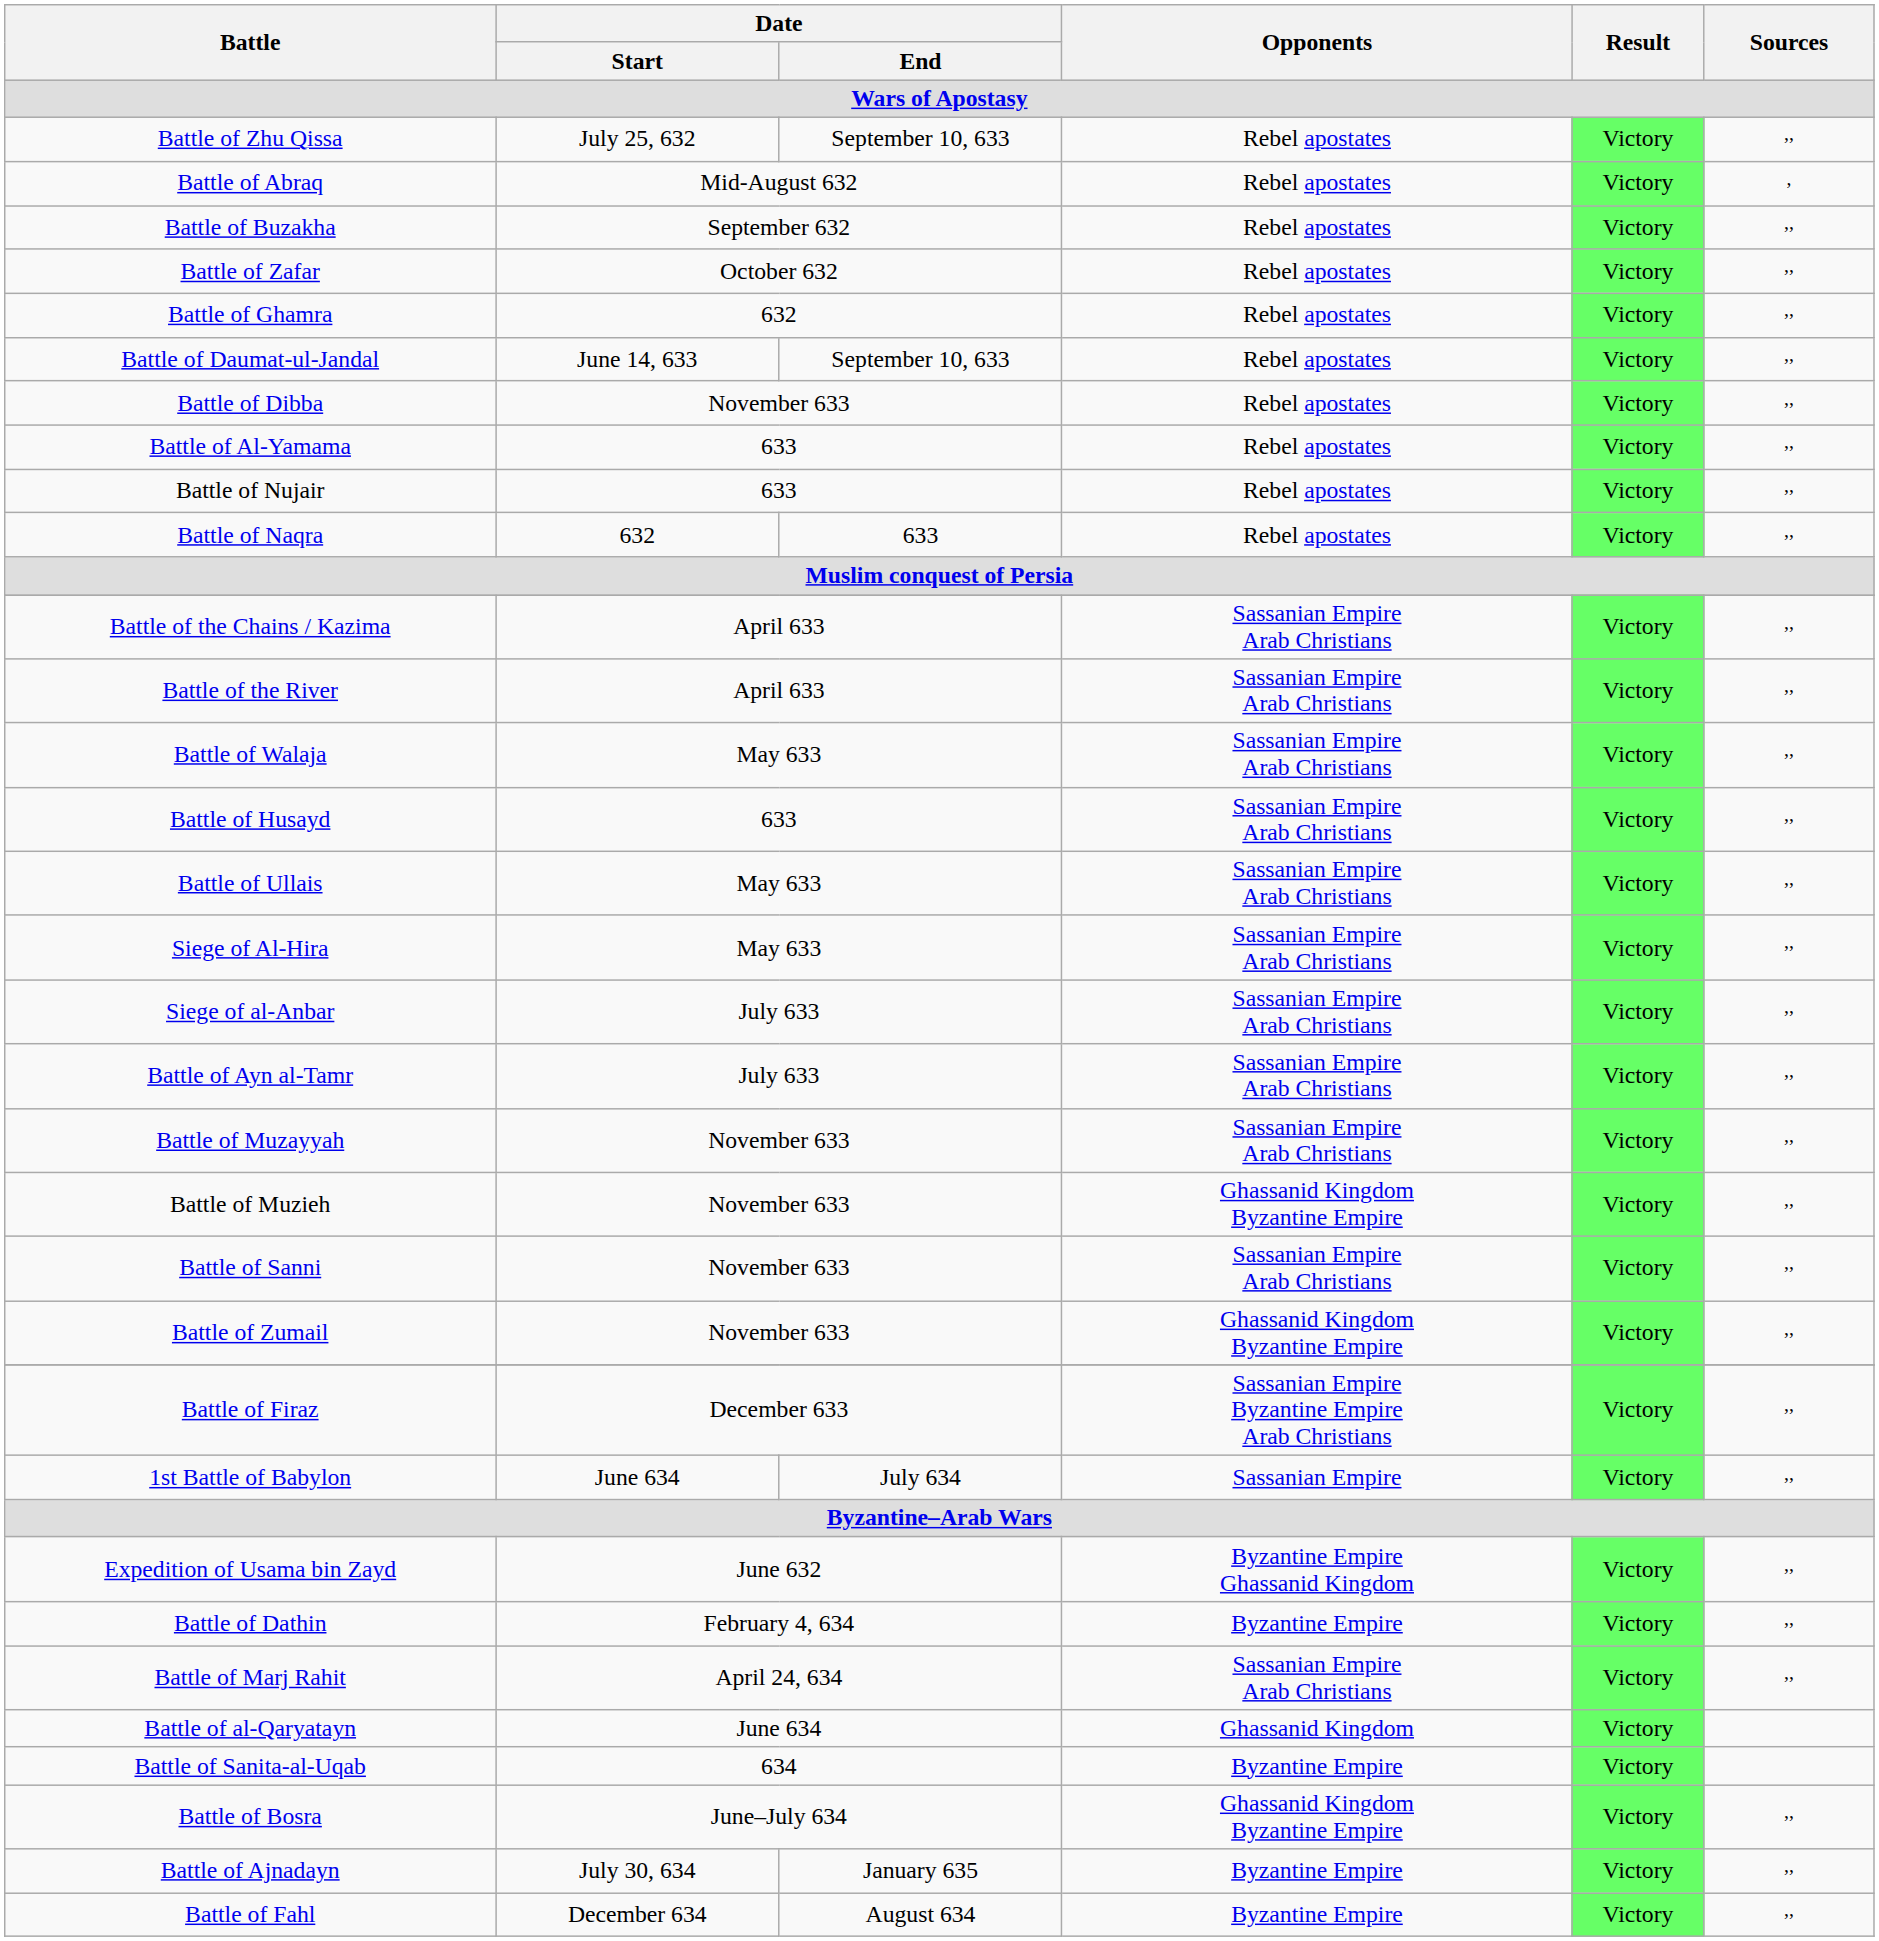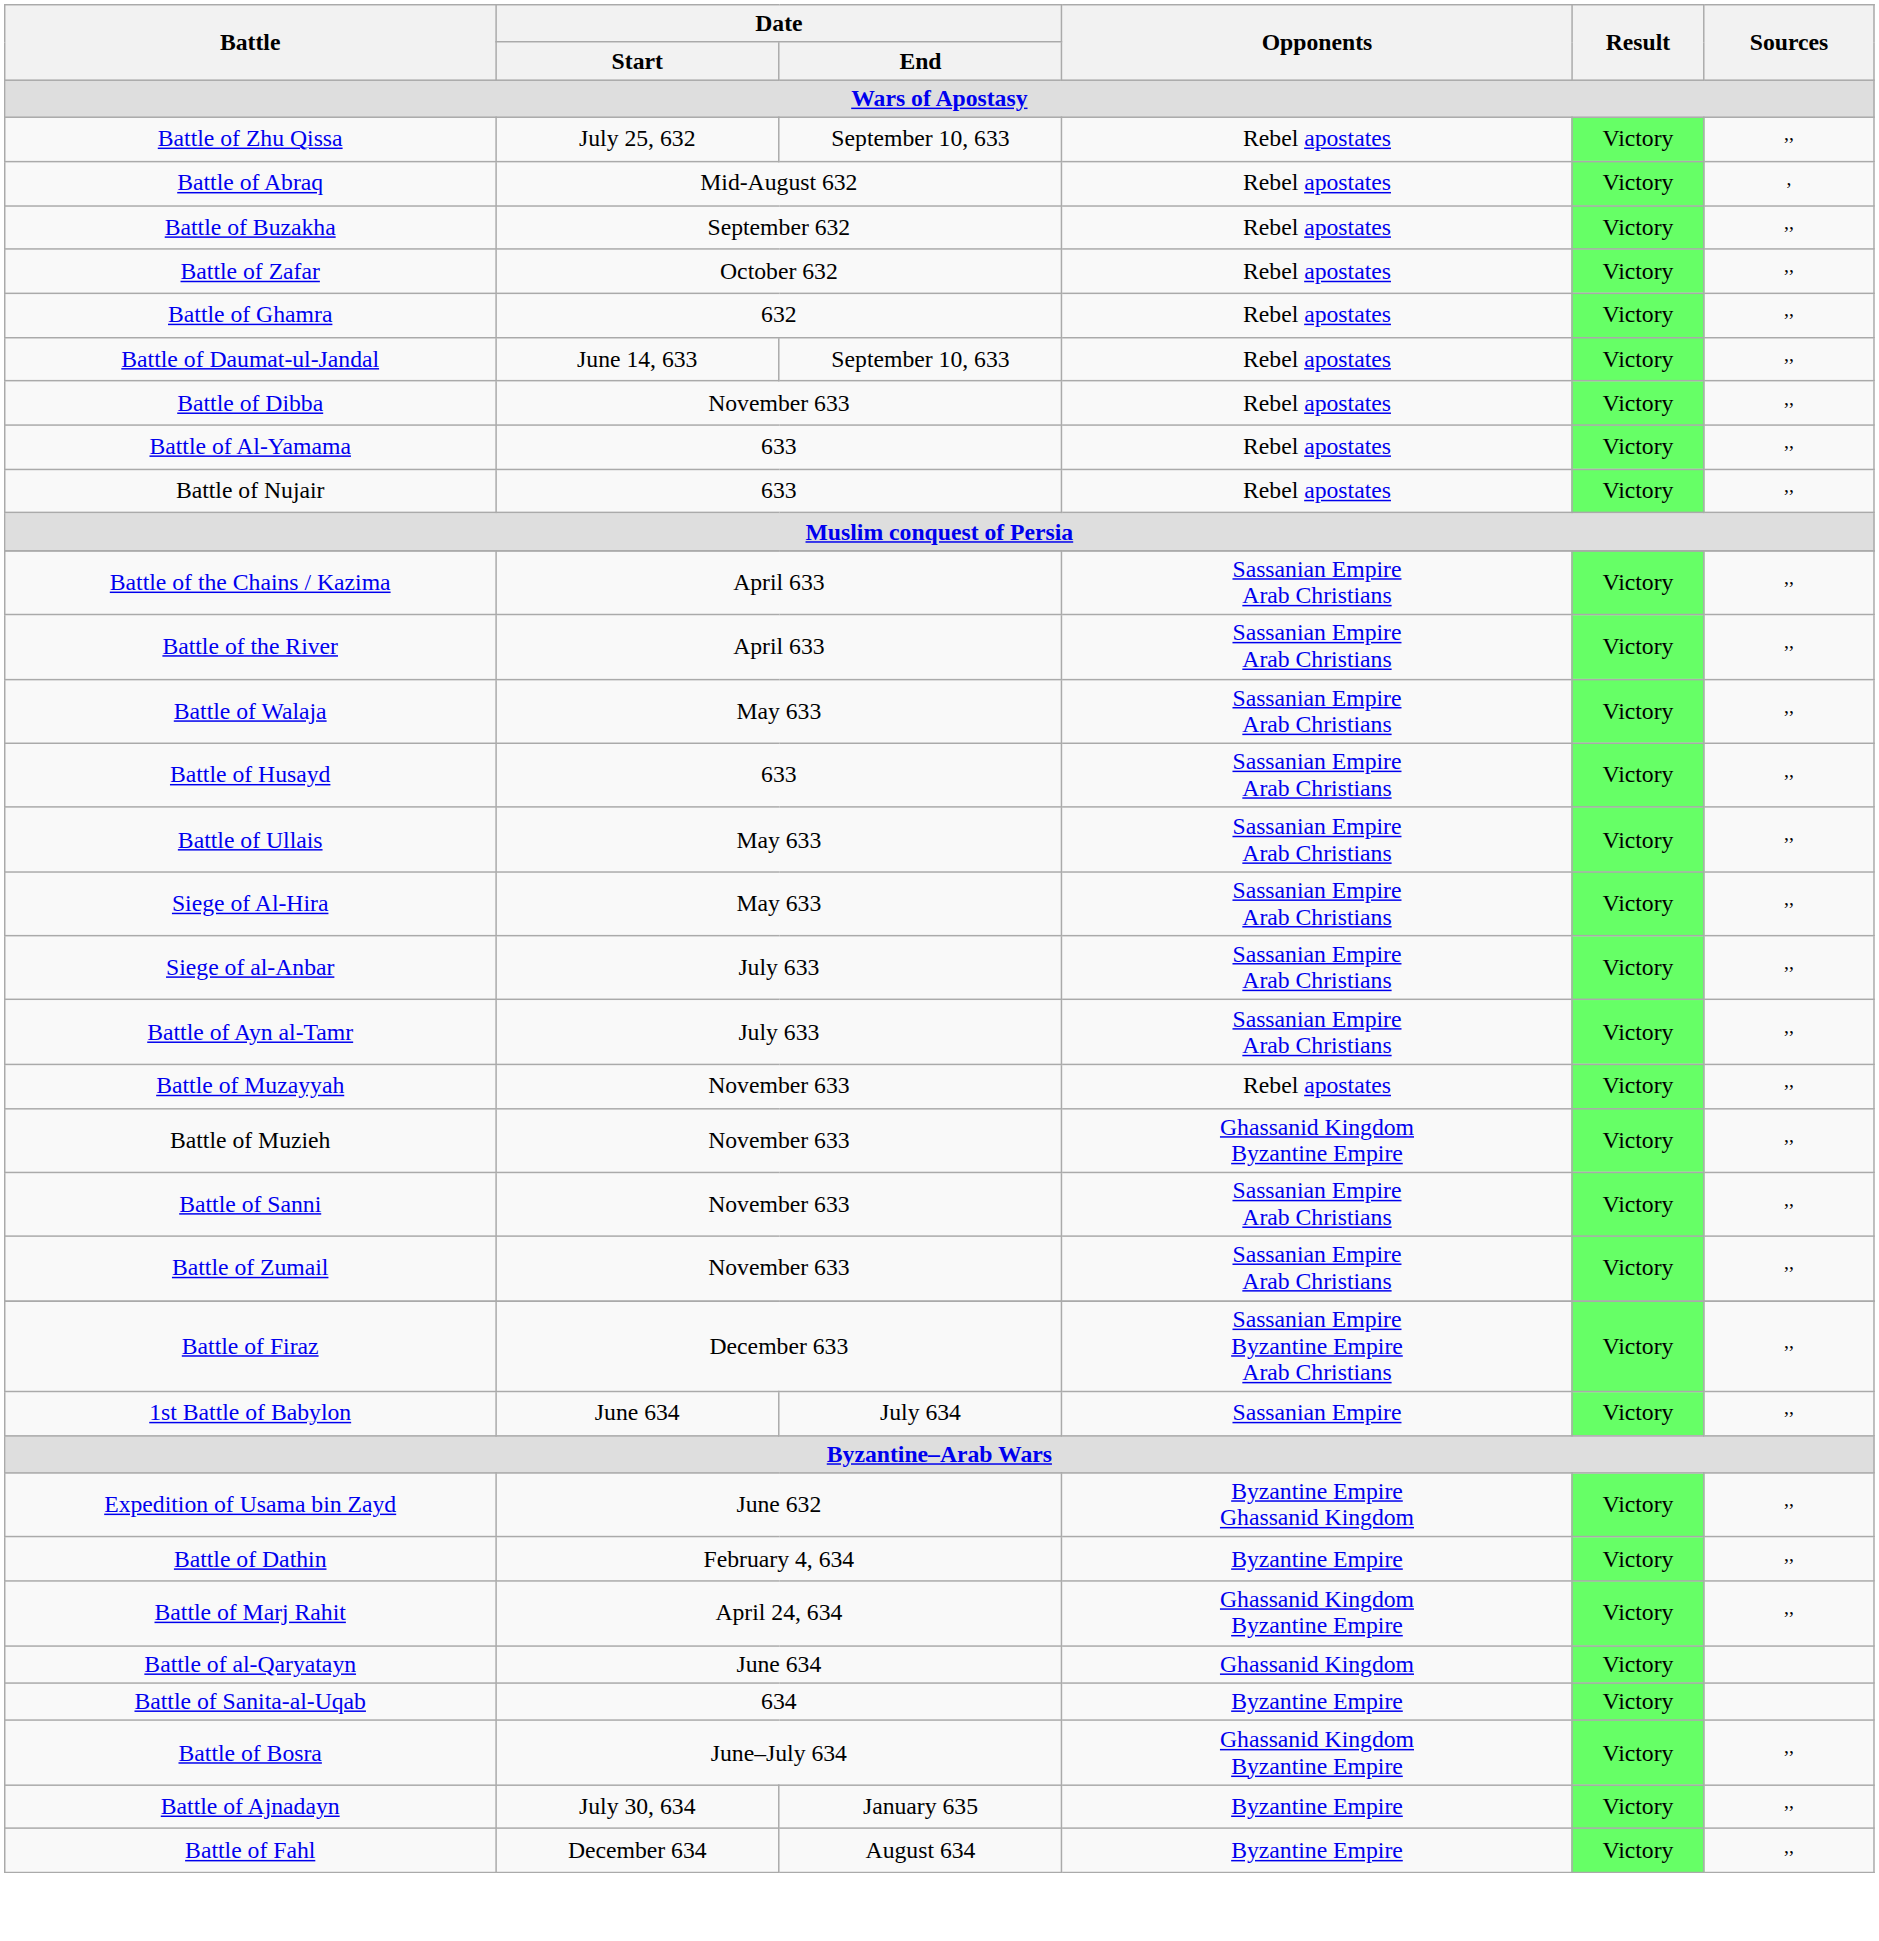- row: (250, 534)
(1317, 1139) Sassanian Empire Arab Christians -> (1317, 1085) Rebel apostates
(1317, 1332) Ghassanid Kingdom Byzantine Empire -> (1317, 1268) Sassanian Empire Arab Christians
(1317, 1677) Sassanian Empire Arab Christians -> (1317, 1613) Ghassanid Kingdom Byzantine Empire
